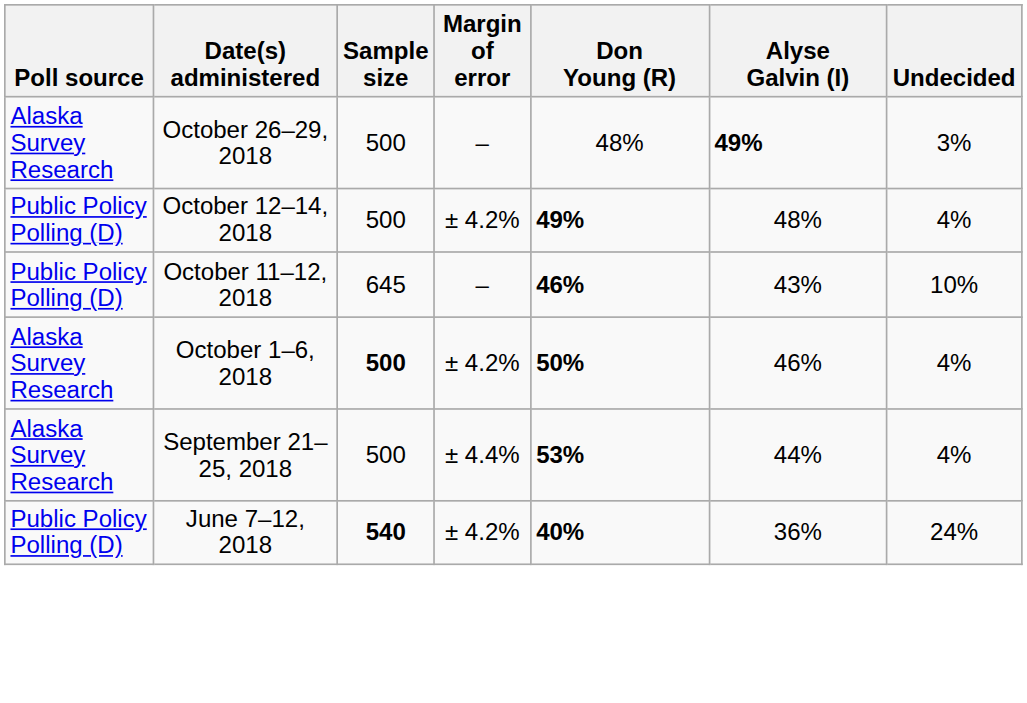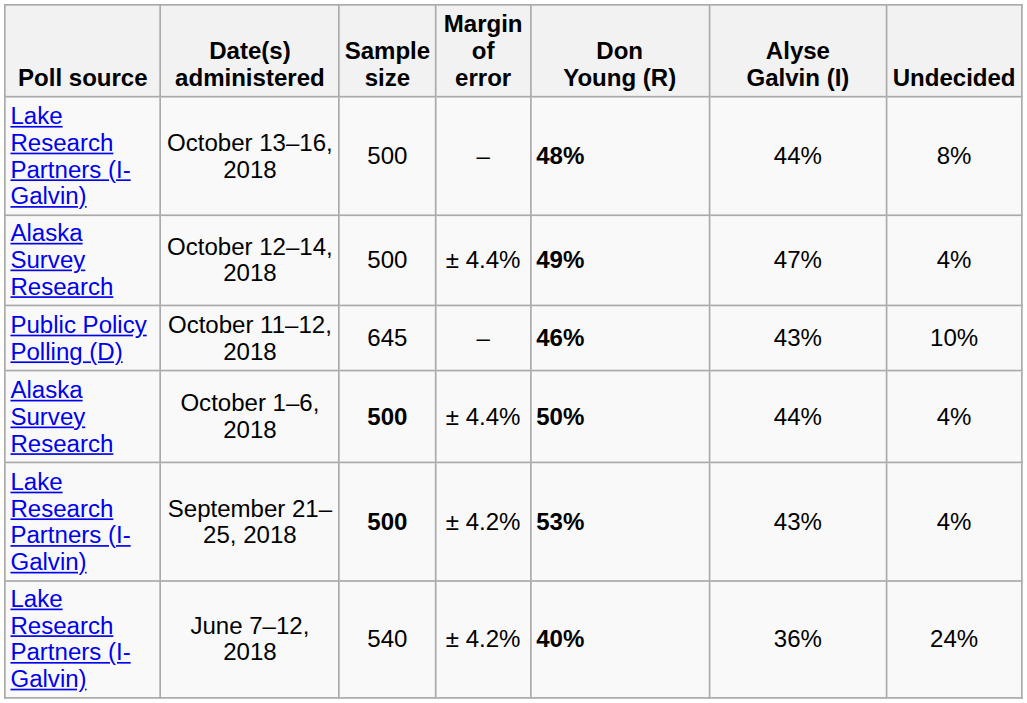- row: (245, 142)
+ row: (250, 156)
(79, 220) Public Policy Polling (D) -> (62, 261) Alaska Survey Research
(482, 220) ± 4.2% -> (483, 261) ± 4.4%
(798, 220) 48% -> (798, 261) 47%
(482, 363) ± 4.2% -> (483, 417) ± 4.4%
(798, 363) 46% -> (798, 417) 44%
(62, 455) Alaska Survey Research -> (71, 521) Lake Research Partners (I-Galvin)
(386, 455) normal -> (387, 521) bold
(482, 455) ± 4.4% -> (483, 521) ± 4.2%
(798, 455) 44% -> (798, 521) 43%
(79, 533) Public Policy Polling (D) -> (71, 640) Lake Research Partners (I-Galvin)
(386, 533) bold -> (387, 640) normal
